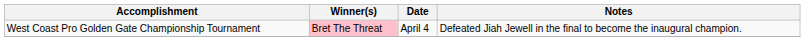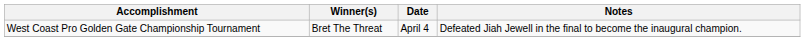(347, 28) pink background -> (347, 28) no background
